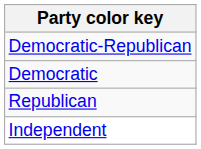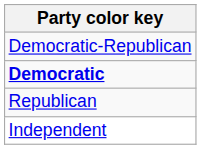(53, 74) normal -> (57, 74) bold
